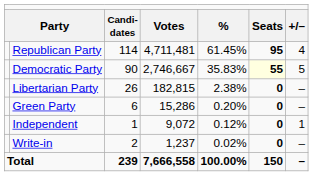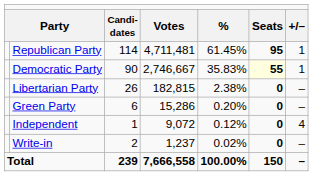(302, 50) 4 -> (302, 50) 1
(302, 69) 5 -> (302, 69) 1
(302, 124) 1 -> (302, 124) 4
